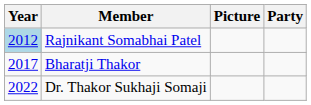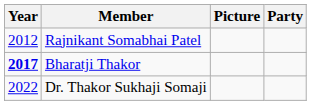(23, 40) lightblue background -> (23, 40) no background
(23, 64) normal -> (23, 64) bold
